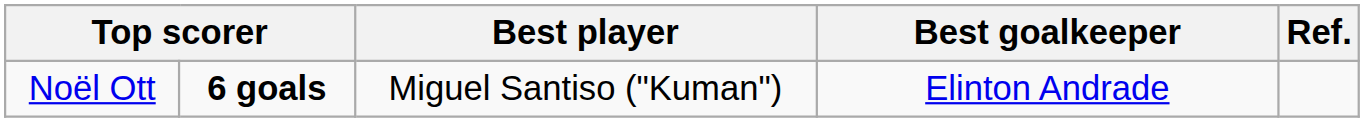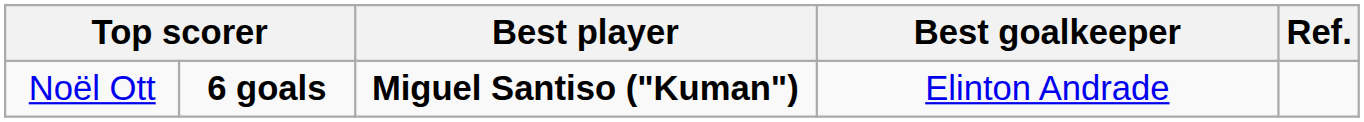(585, 88) normal -> (585, 88) bold
